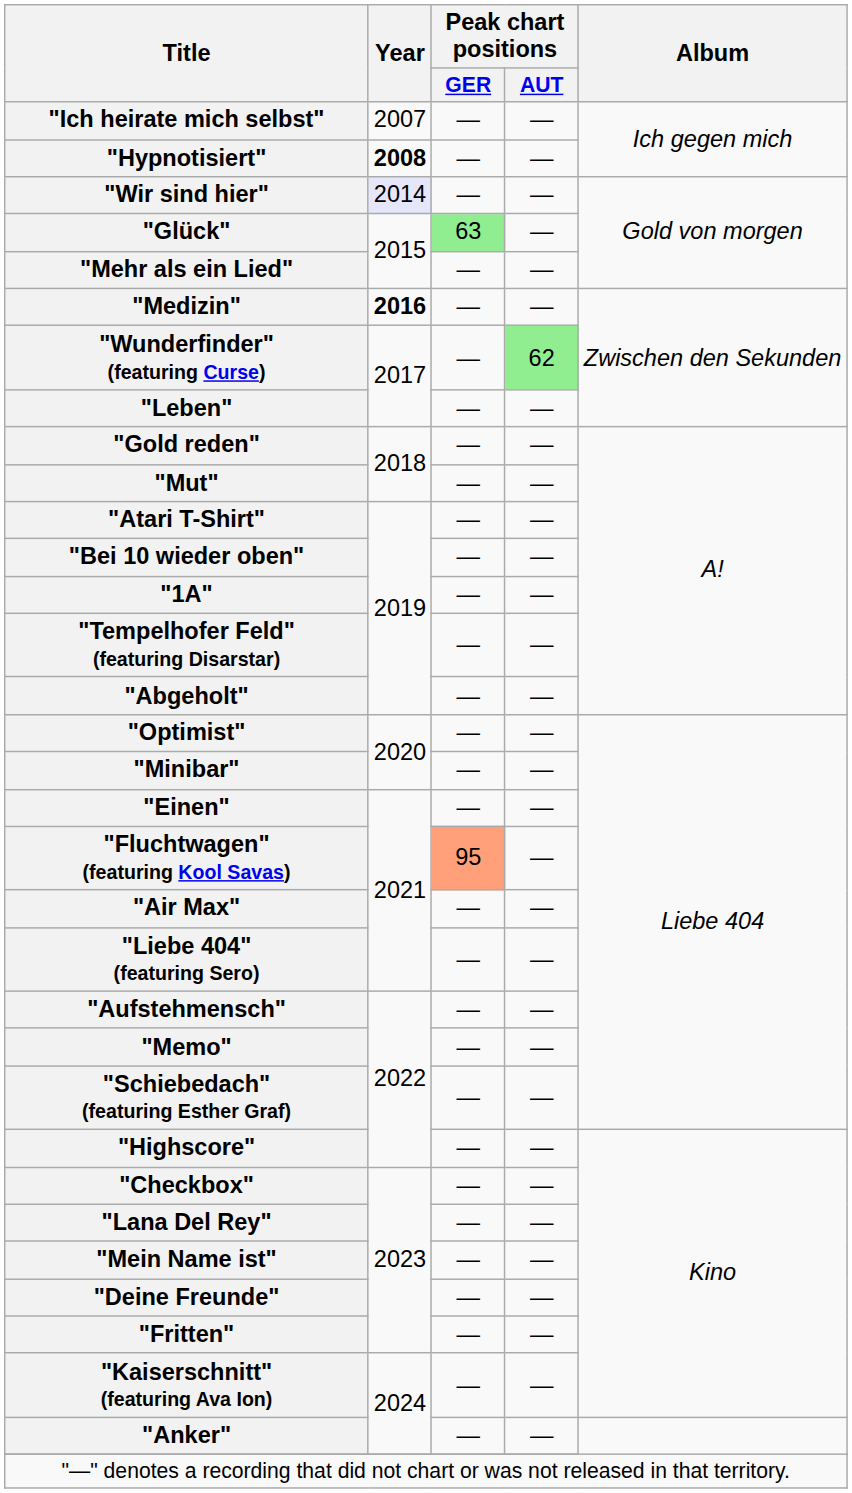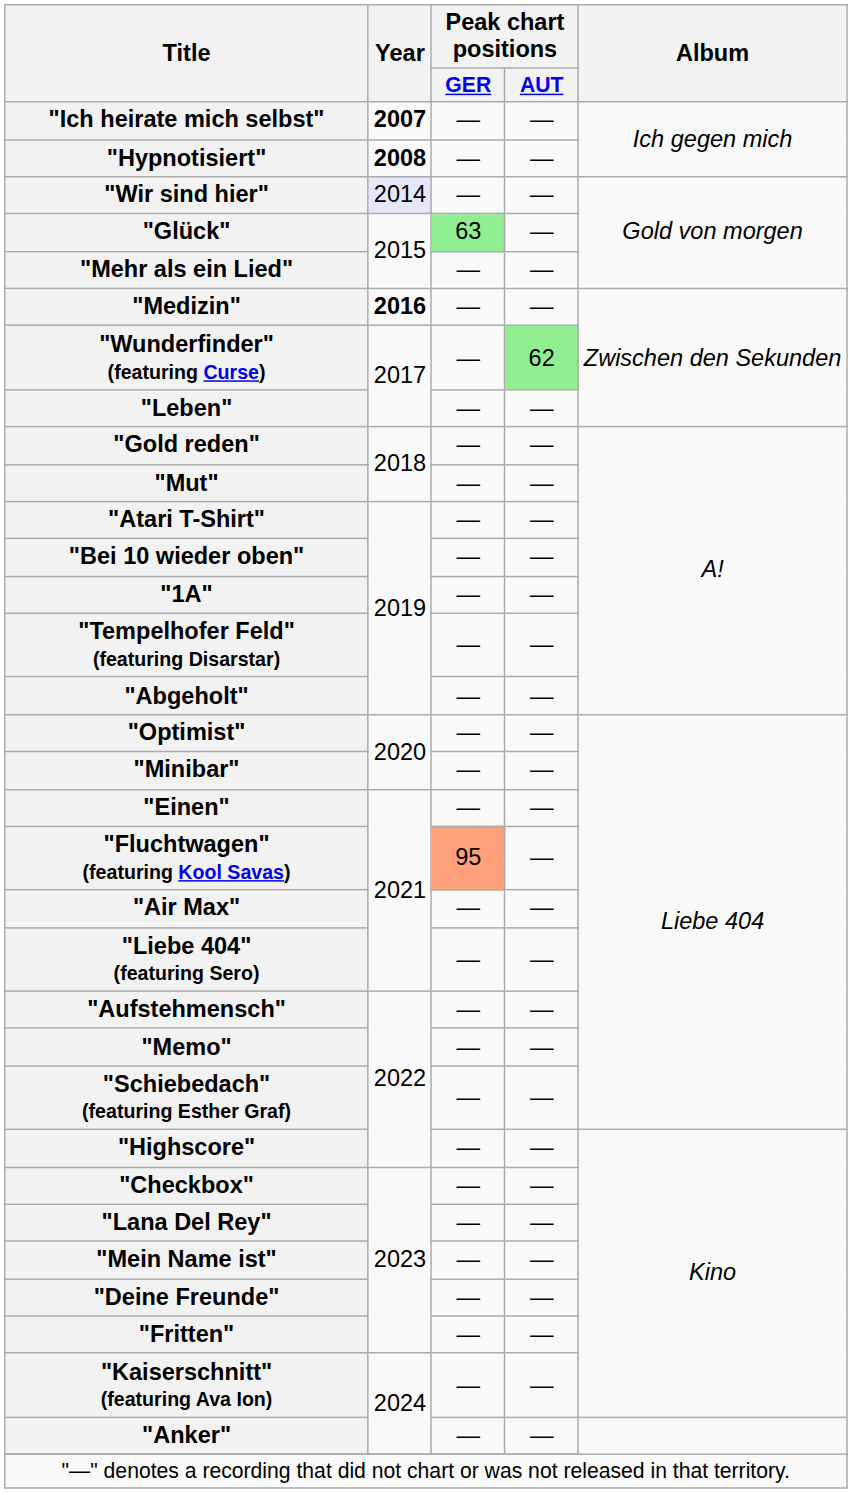(400, 120) normal -> (400, 120) bold
